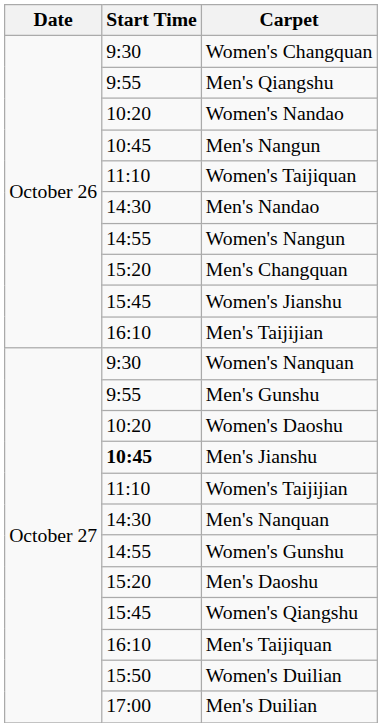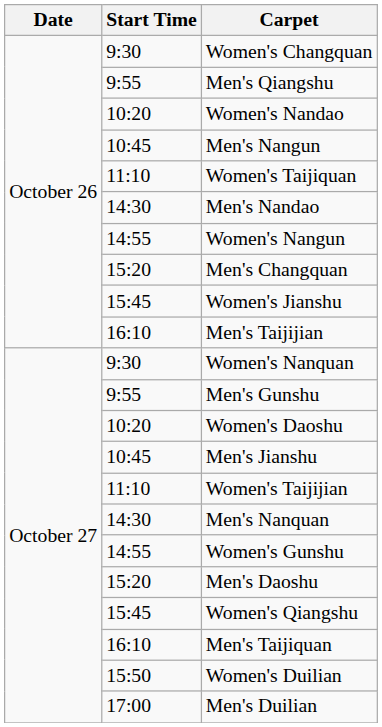(129, 457) bold -> (129, 457) normal
